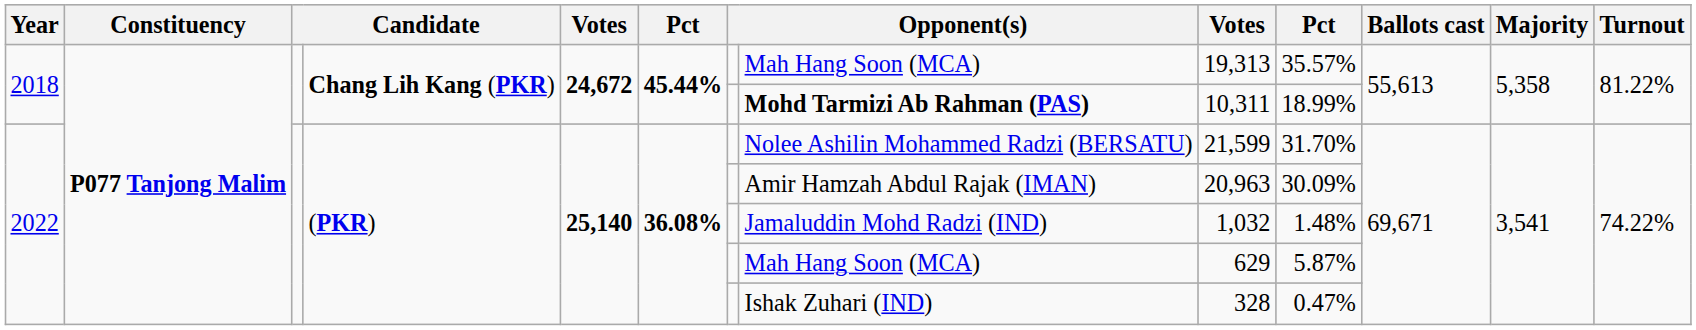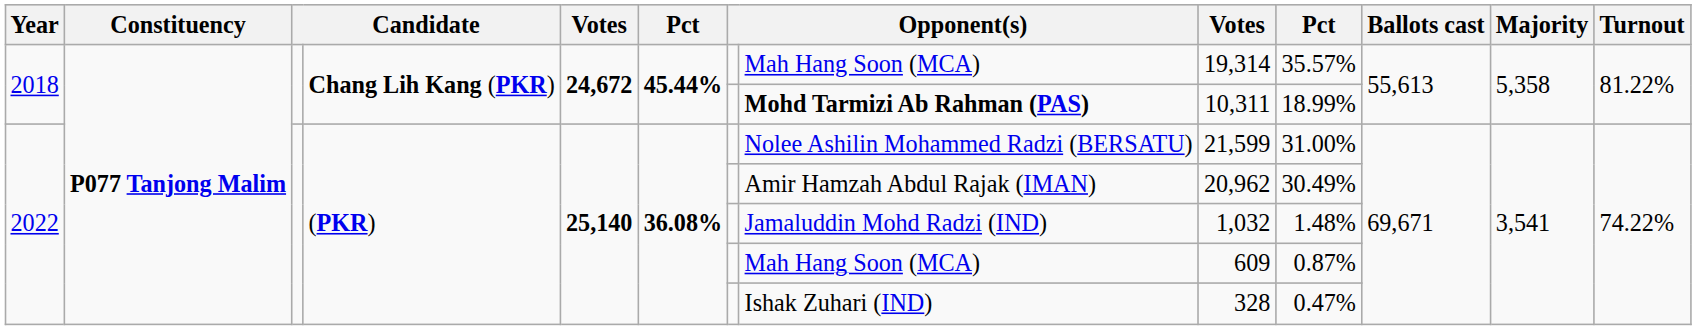(1237, 64) 19,313 -> (1237, 64) 19,314
(1319, 143) 31.70% -> (1319, 143) 31.00%
(1237, 183) 20,963 -> (1237, 183) 20,962
(1319, 183) 30.09% -> (1319, 183) 30.49%
(1252, 263) 629 -> (1252, 263) 609
(1325, 263) 5.87% -> (1325, 263) 0.87%
